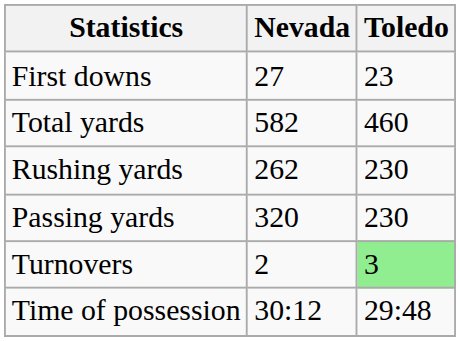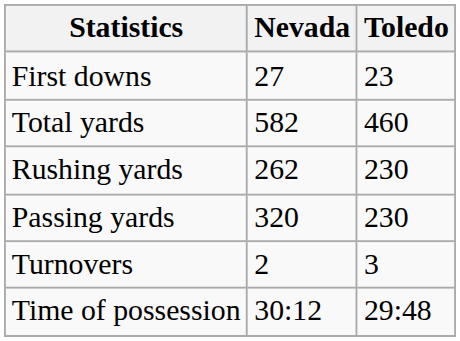(371, 264) lightgreen background -> (371, 264) no background
